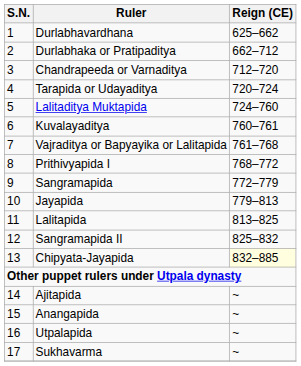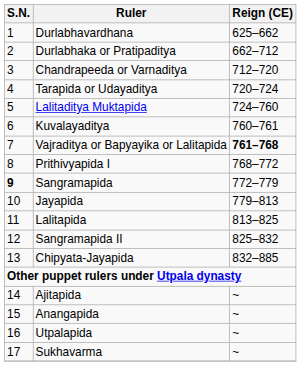(255, 145) normal -> (255, 145) bold
(10, 182) normal -> (10, 182) bold
(255, 257) lightyellow background -> (255, 257) no background
